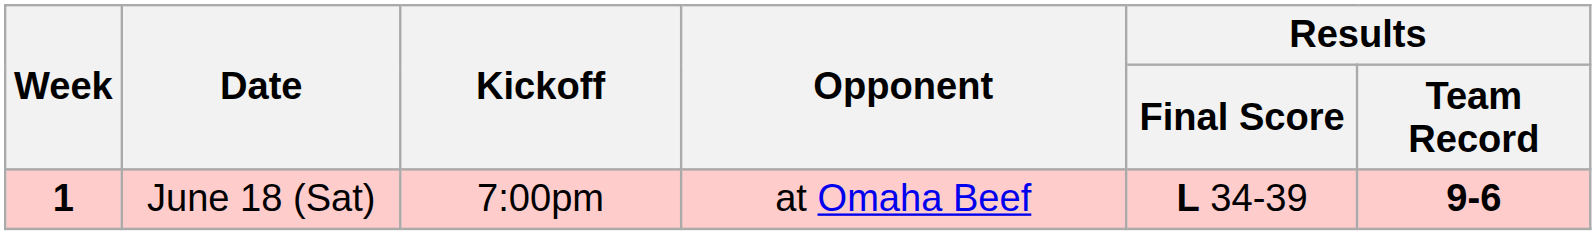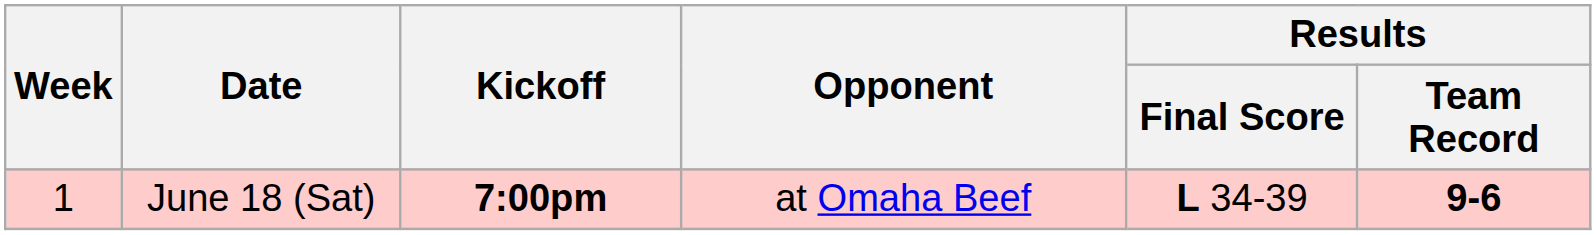(63, 198) bold -> (63, 198) normal
(541, 198) normal -> (541, 198) bold
